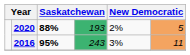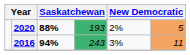(49, 42) 95% -> (49, 42) 94%
